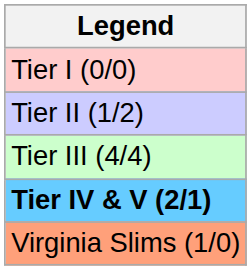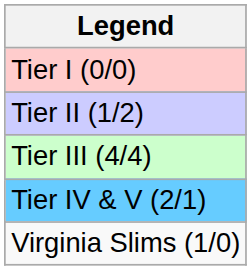(111, 199) bold -> (109, 199) normal
(126, 243) lightsalmon background -> (126, 243) no background
